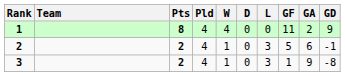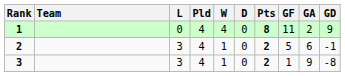columns swapped: (181, 13) <-> (268, 13)
